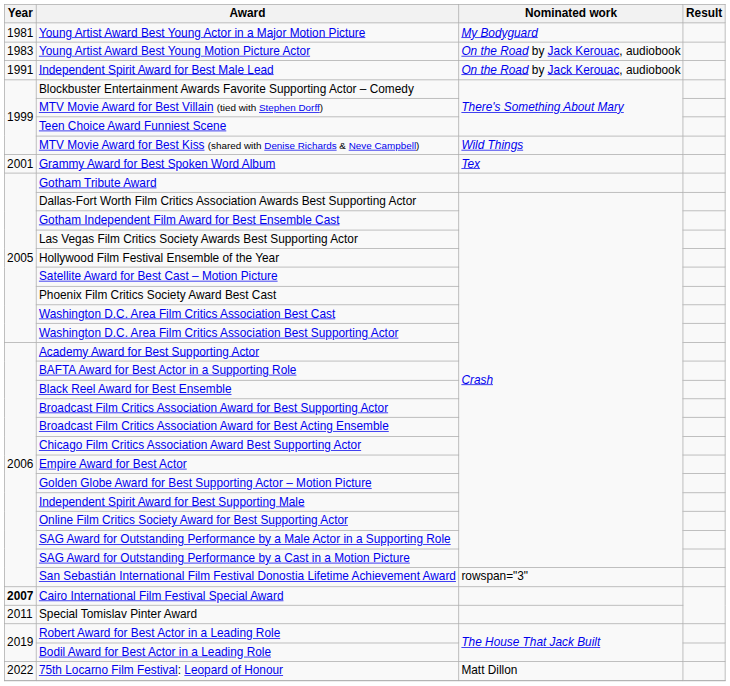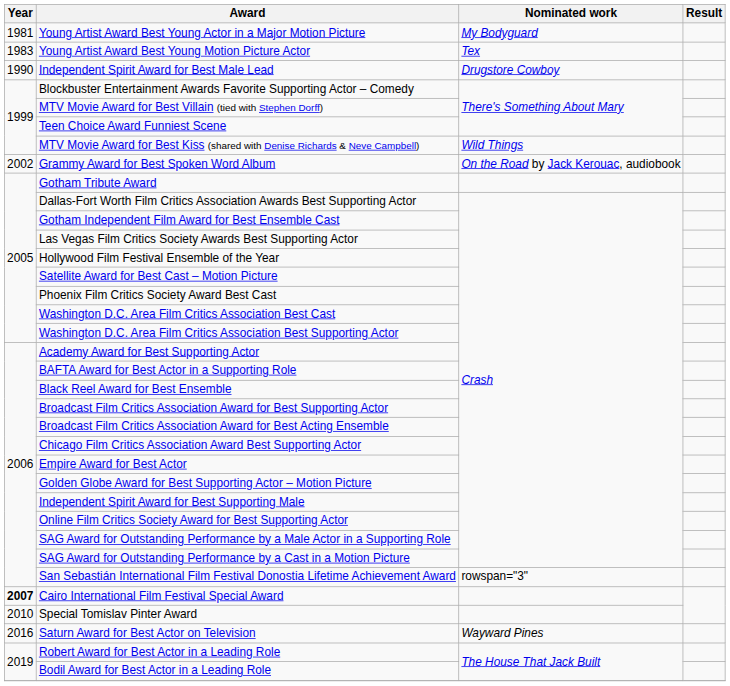(571, 51) On the Road by Jack Kerouac, audiobook -> (471, 51) Tex
(20, 70) 1991 -> (20, 70) 1990
(571, 70) On the Road by Jack Kerouac, audiobook -> (510, 70) Drugstore Cowboy
(20, 164) 2001 -> (20, 164) 2002
(471, 164) Tex -> (571, 164) On the Road by Jack Kerouac, audiobook
(20, 614) 2011 -> (20, 614) 2010
+ row: (147, 633)
- row: (161, 671)
